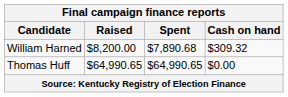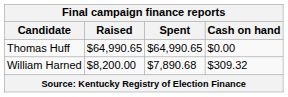rows swapped: (44, 48) <-> (38, 65)
